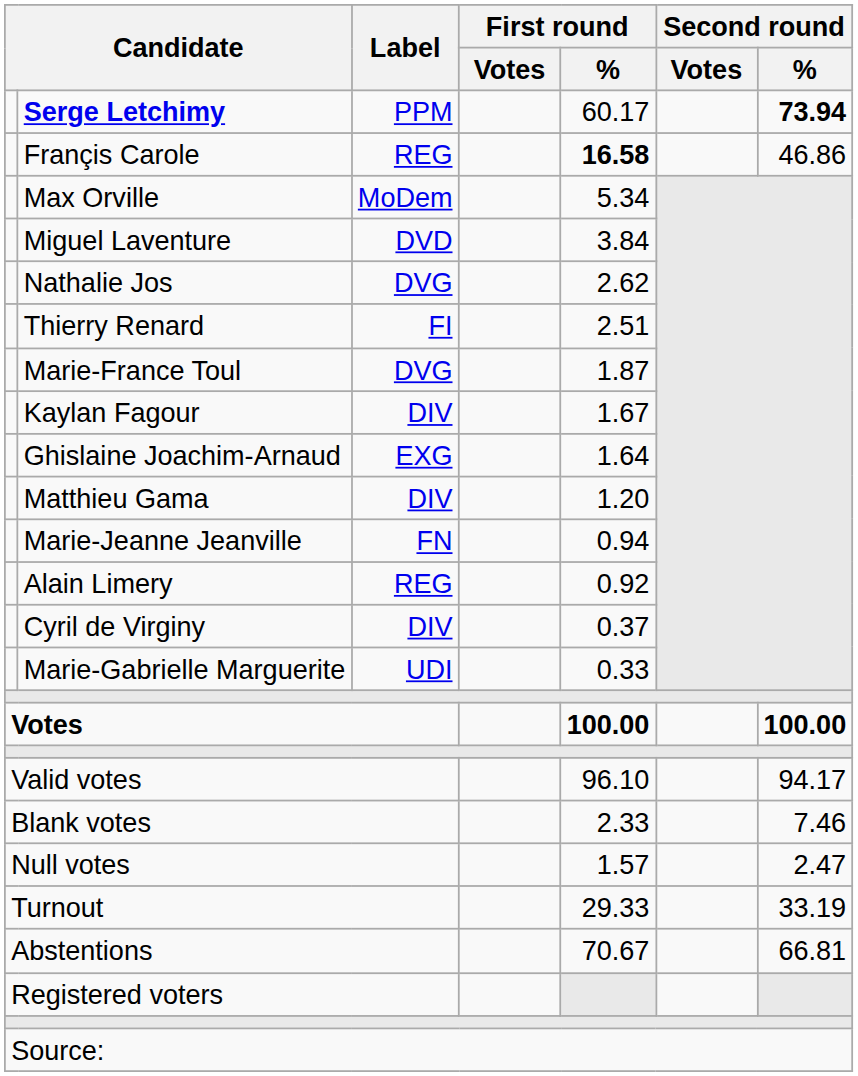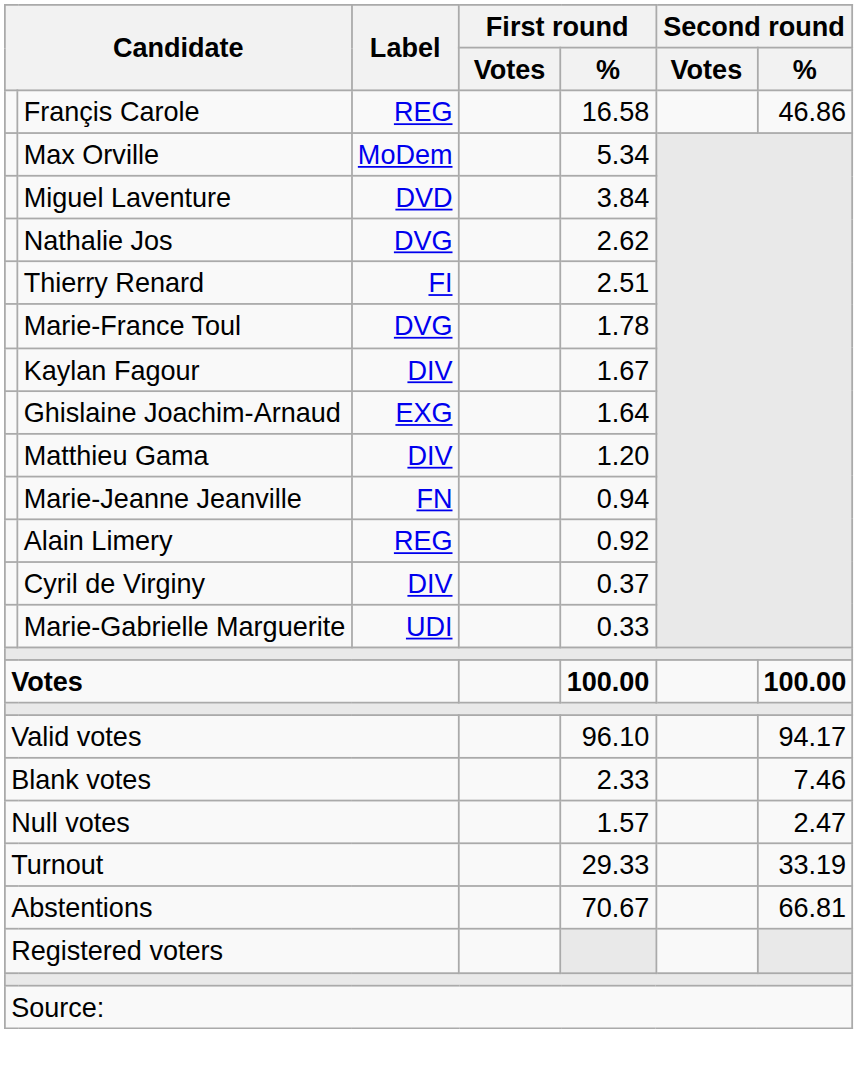- row: (124, 112)
(615, 155) bold -> (615, 112) normal
(623, 369) 1.87 -> (623, 326) 1.78
